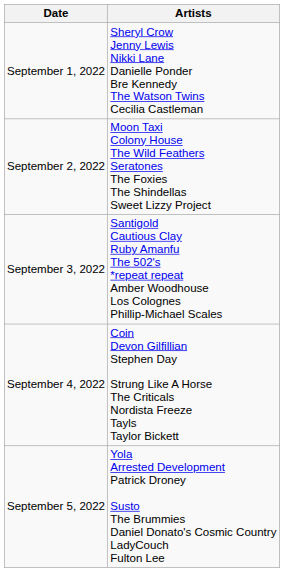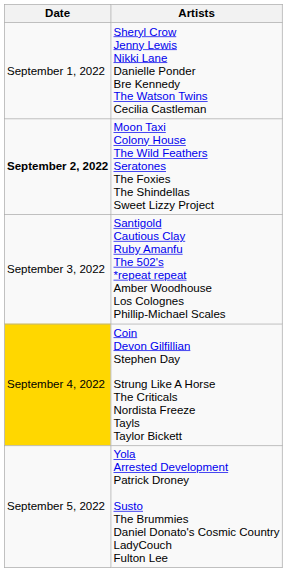(56, 166) normal -> (58, 166) bold
(56, 384) no background -> (56, 384) gold background
